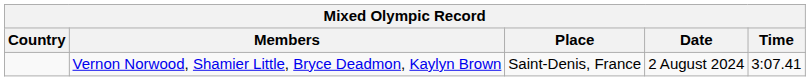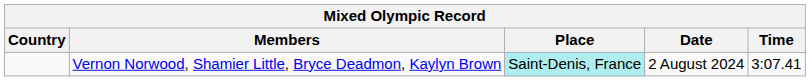(575, 64) no background -> (575, 64) paleturquoise background
